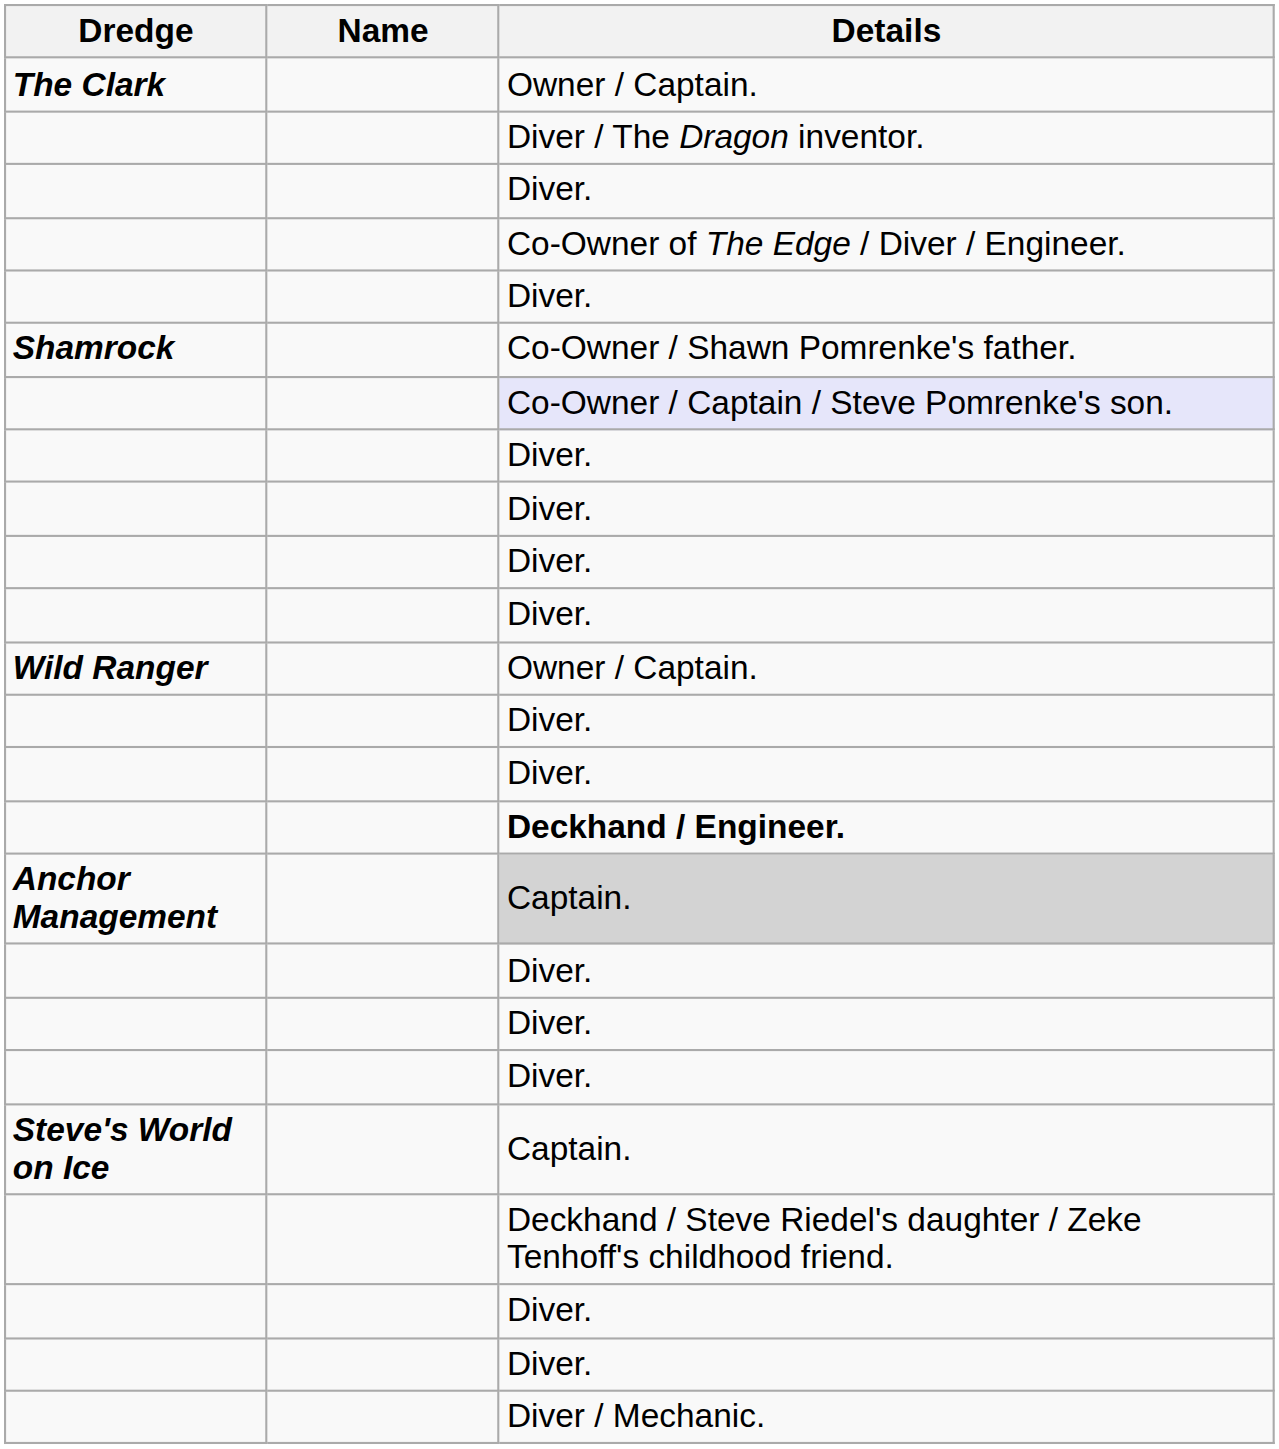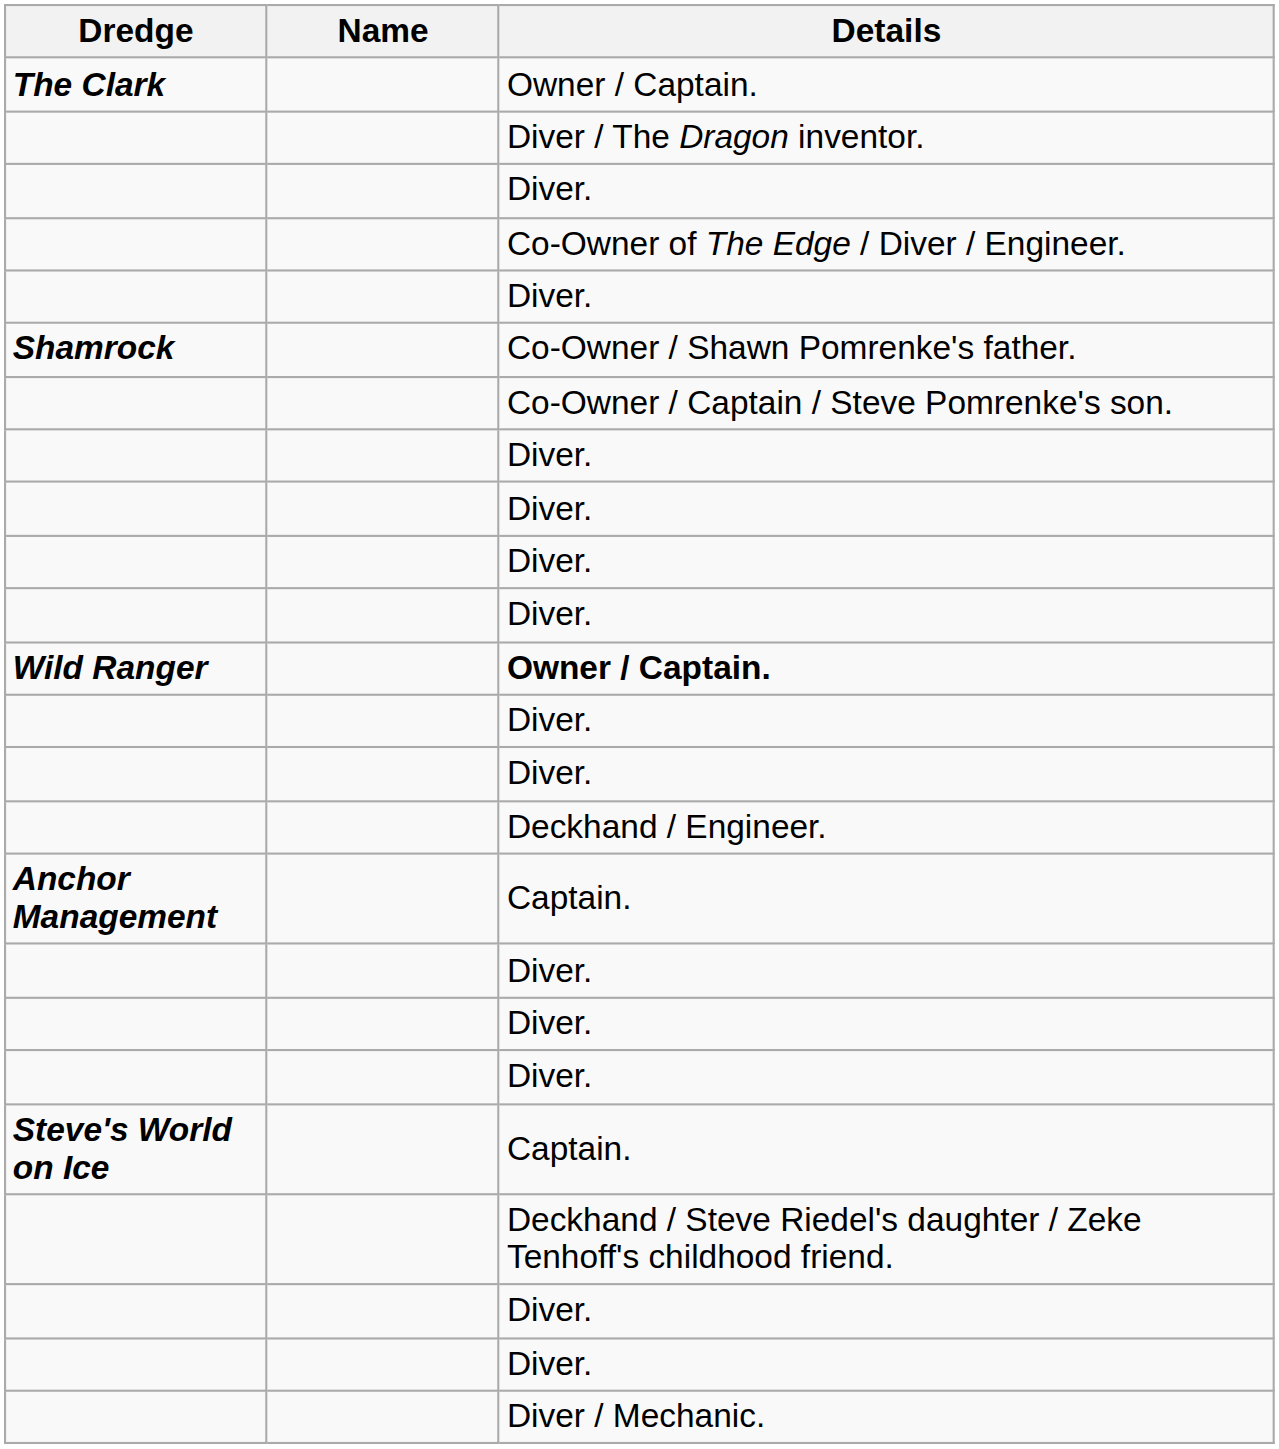(840, 402) lavender background -> (840, 402) no background
(632, 667) normal -> (639, 667) bold
(676, 826) bold -> (667, 826) normal
(569, 898) lightgrey background -> (569, 898) no background
